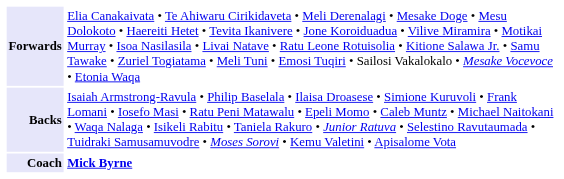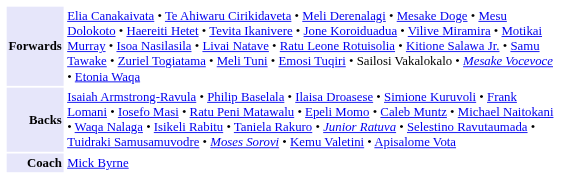(100, 162) bold -> (98, 162) normal
